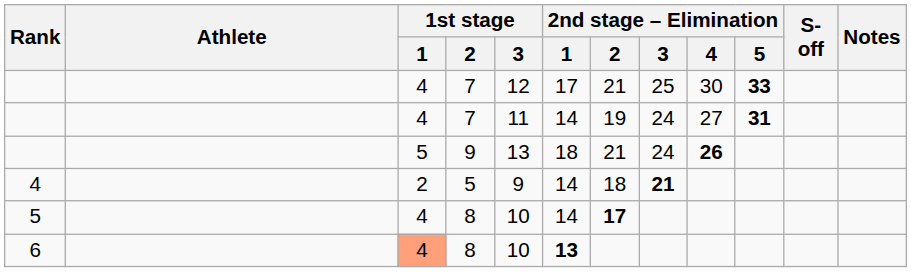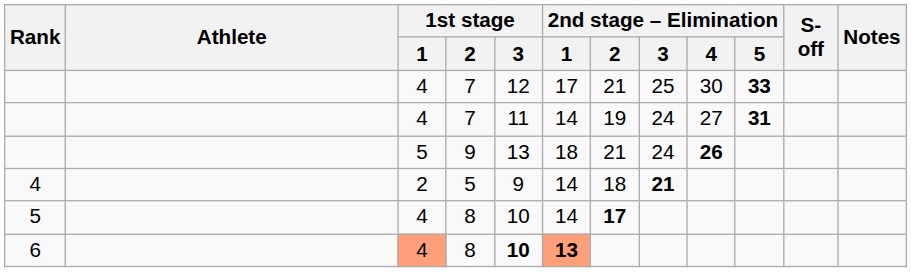(518, 250) normal -> (518, 250) bold
(567, 250) no background -> (567, 250) lightsalmon background
